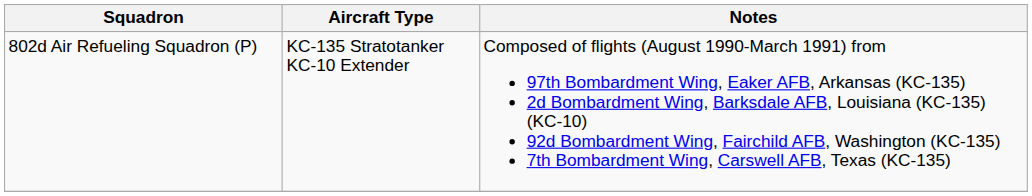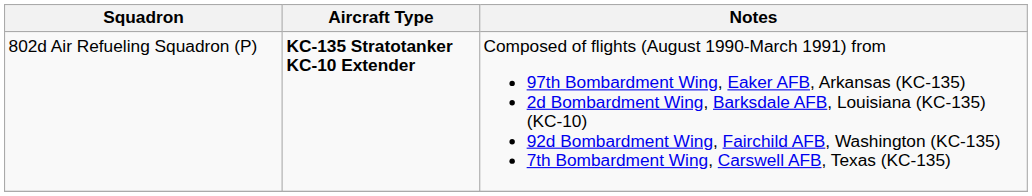(365, 55) normal -> (370, 55) bold
